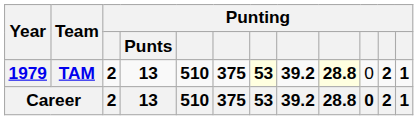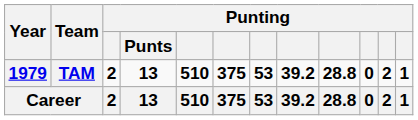(264, 73) lightyellow background -> (264, 73) no background
(340, 73) lightyellow background -> (340, 73) no background
(369, 73) normal -> (369, 73) bold
